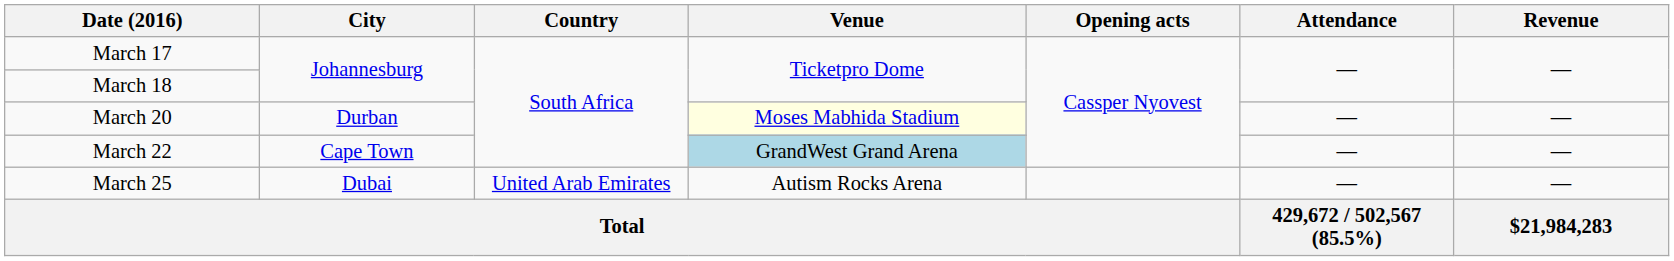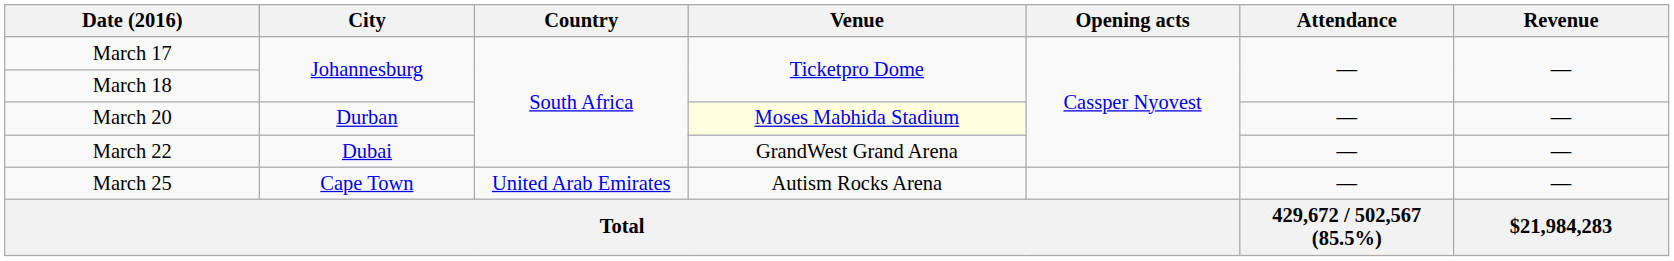(367, 150) Cape Town -> (367, 150) Dubai
(857, 150) lightblue background -> (857, 150) no background
(367, 183) Dubai -> (367, 183) Cape Town
